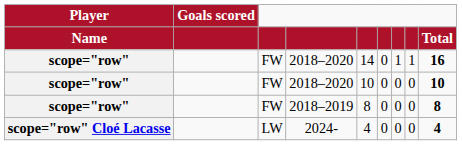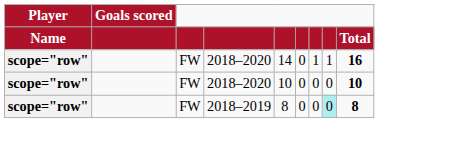(412, 106) no background -> (329, 106) paleturquoise background
- row: (89, 128)
